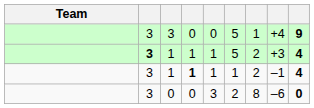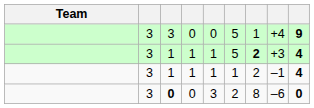(150, 53) bold -> (150, 53) normal
(256, 53) normal -> (256, 53) bold
(192, 73) bold -> (192, 73) normal
(171, 93) normal -> (171, 93) bold
